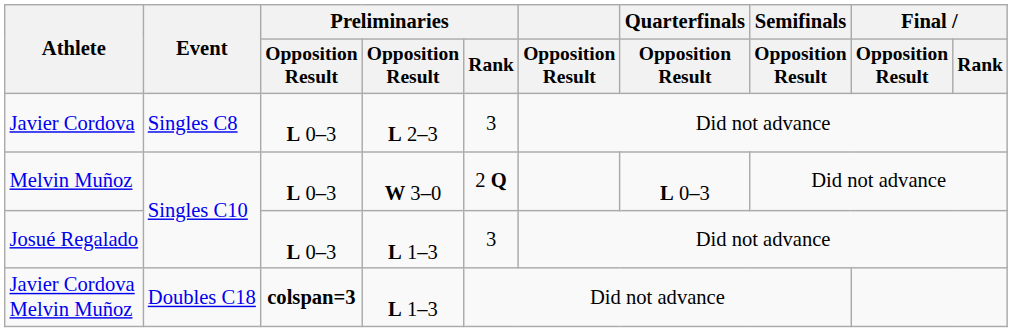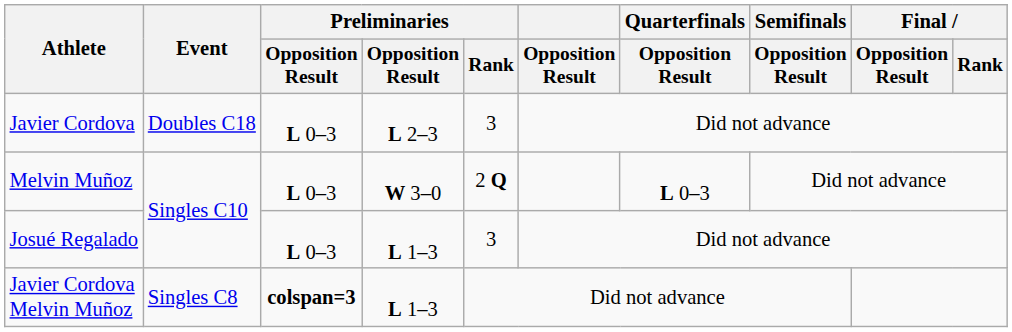(193, 122) Singles C8 -> (202, 122) Doubles C18
(202, 297) Doubles C18 -> (193, 297) Singles C8
